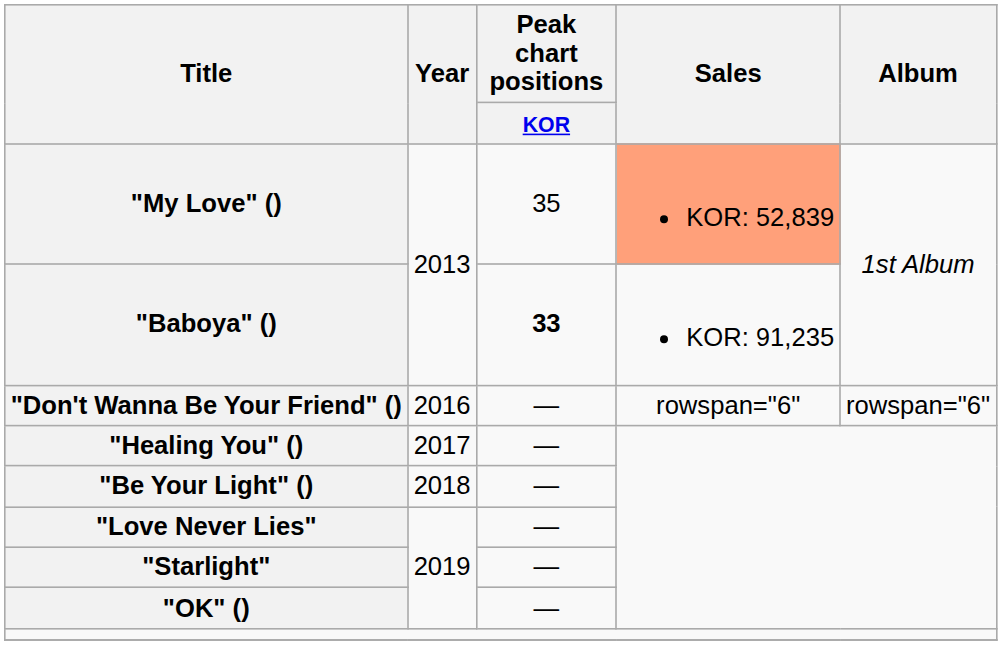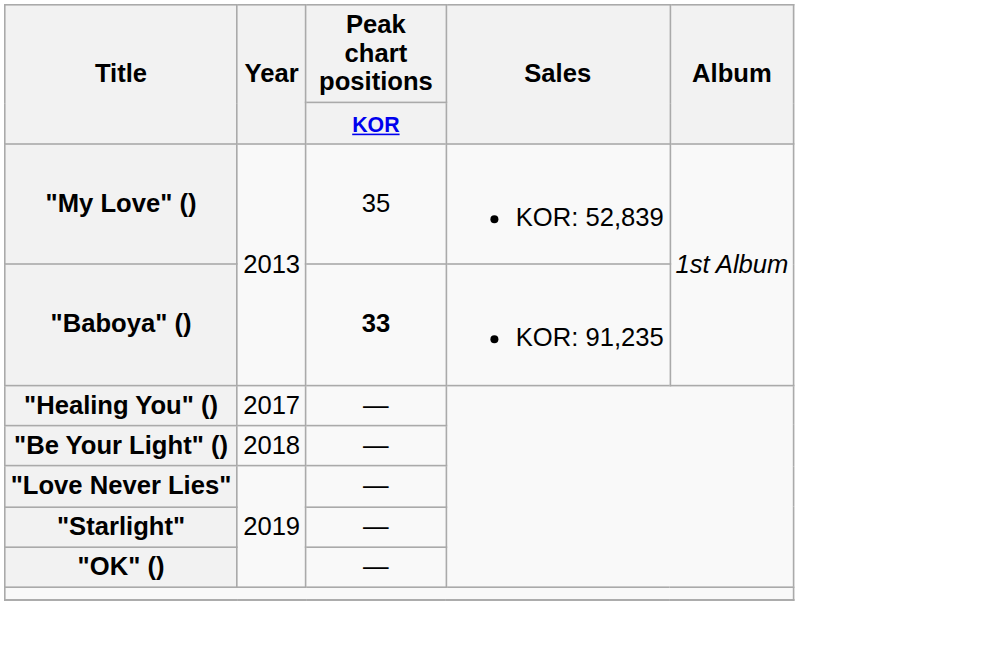(728, 218) lightsalmon background -> (558, 218) no background
- row: (206, 404)
